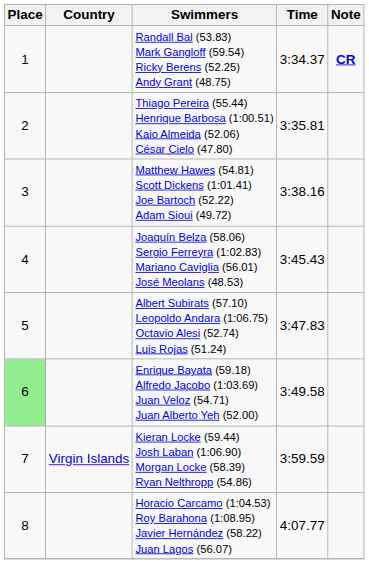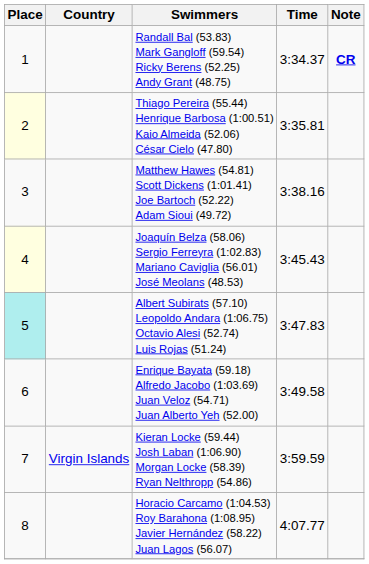(25, 125) no background -> (25, 125) lightyellow background
(25, 259) no background -> (25, 259) lightyellow background
(25, 325) no background -> (25, 325) paleturquoise background
(25, 392) lightgreen background -> (25, 392) no background
